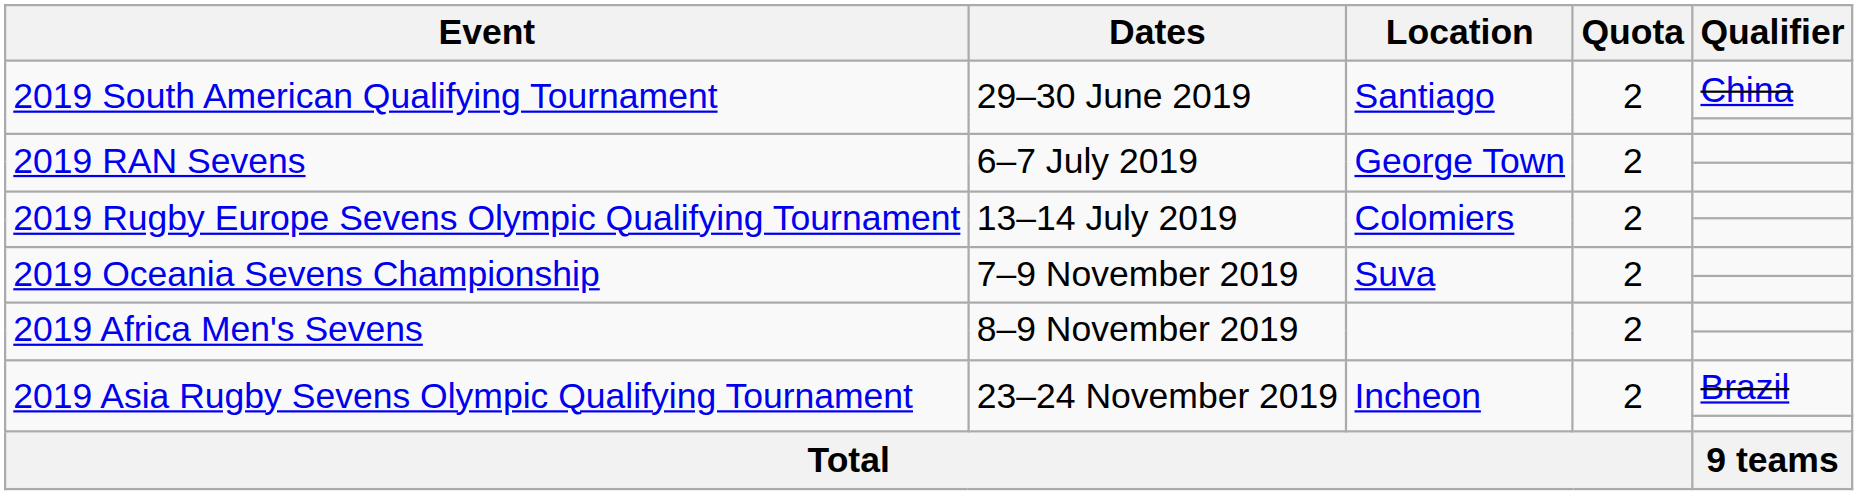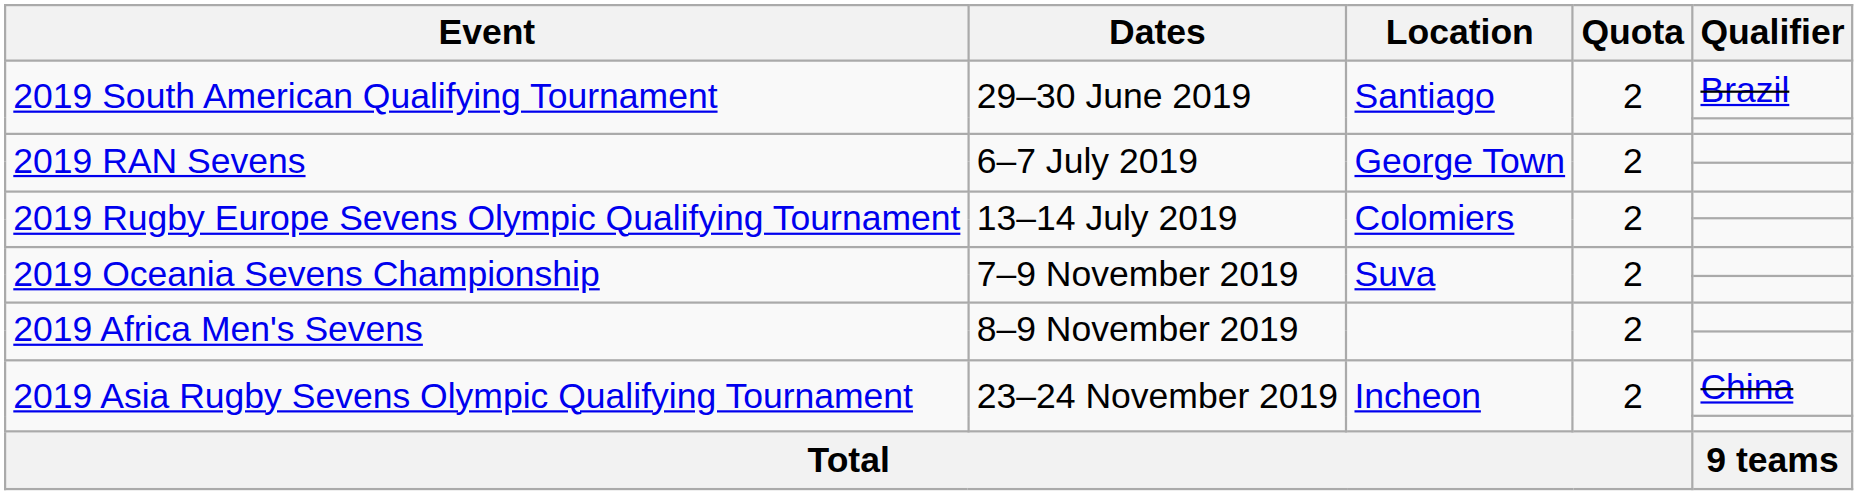(1747, 88) China -> (1745, 88) Brazil
(1745, 387) Brazil -> (1747, 387) China
